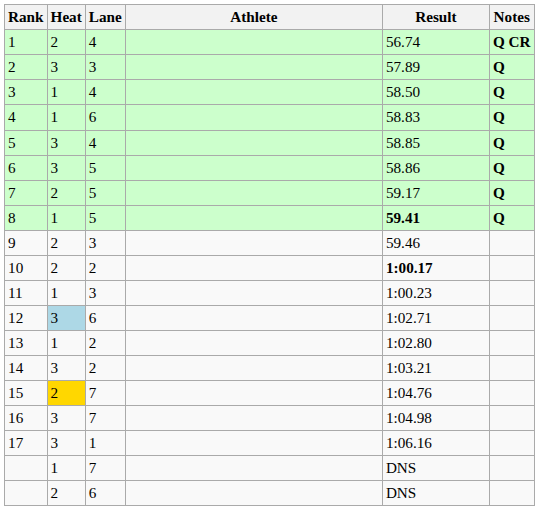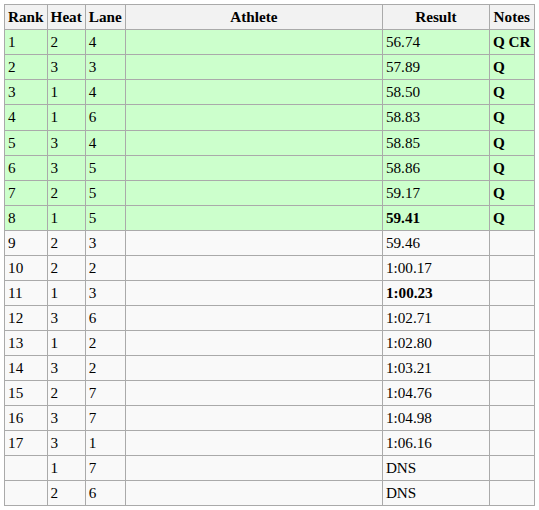(409, 267) bold -> (409, 267) normal
(409, 292) normal -> (409, 292) bold
(54, 317) lightblue background -> (54, 317) no background
(54, 393) gold background -> (54, 393) no background
